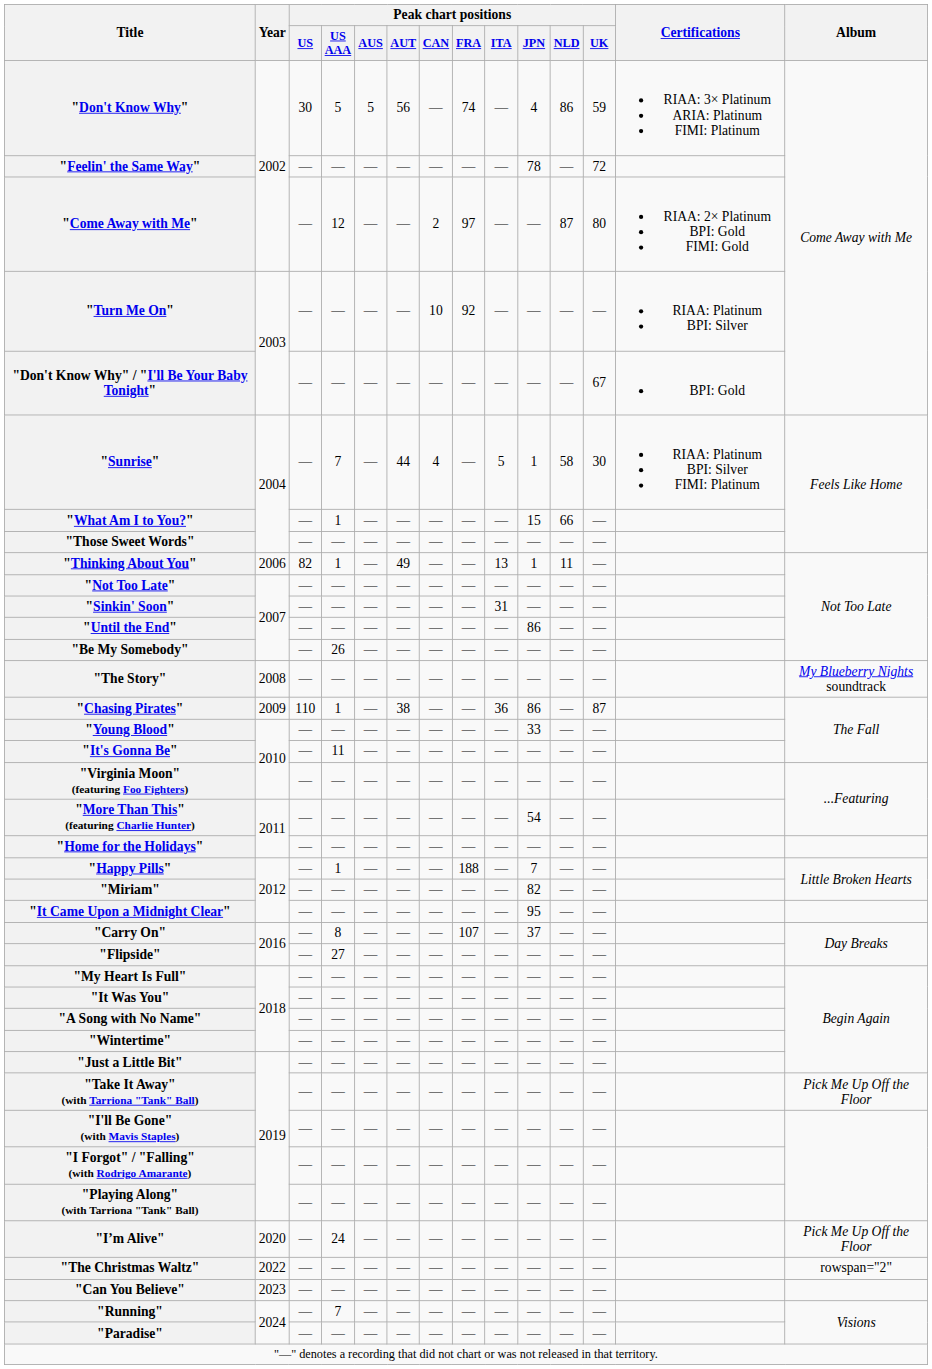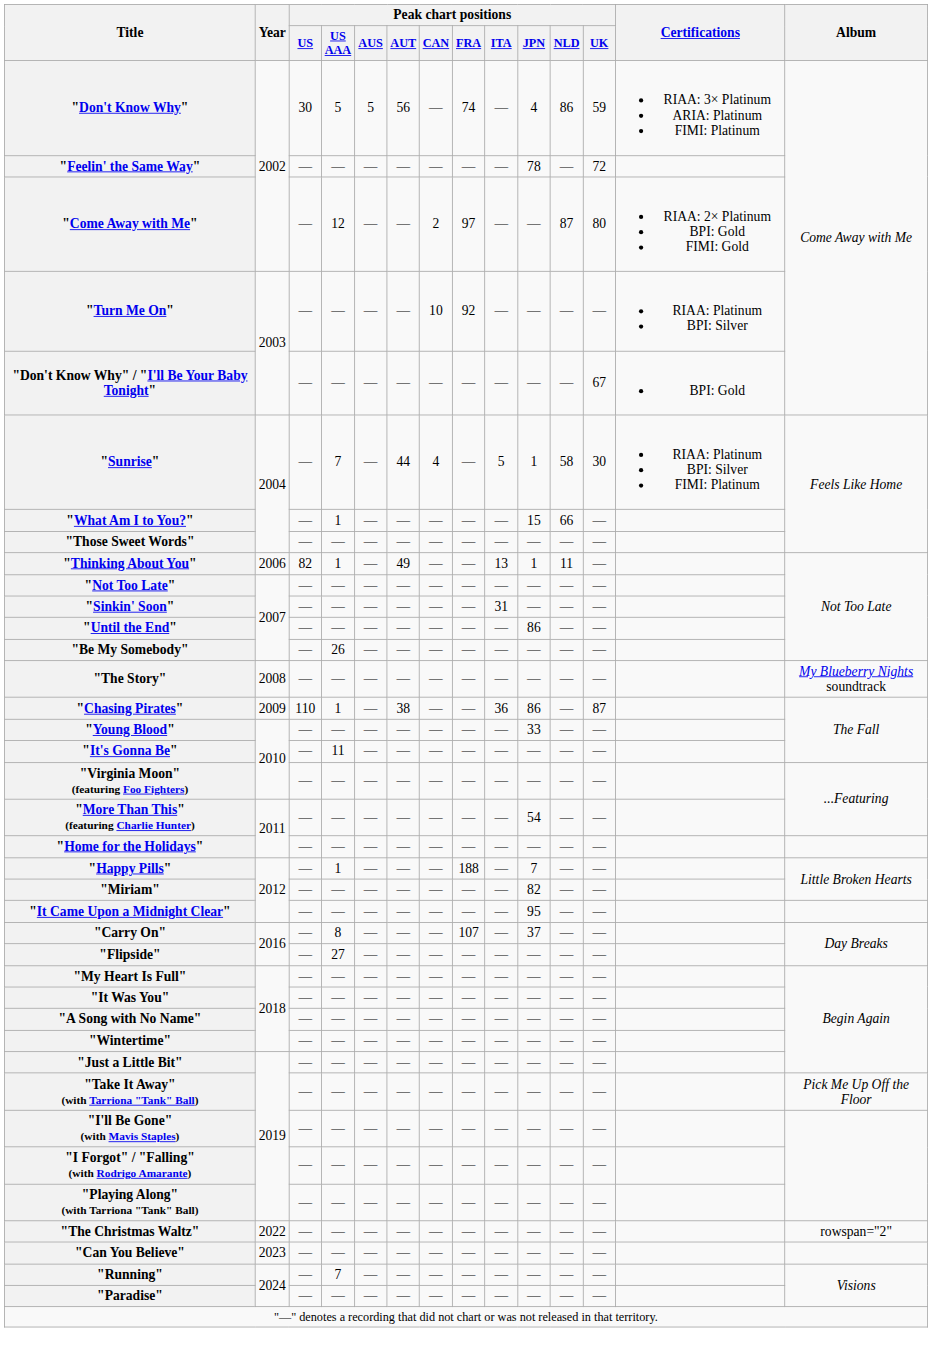- row: (130, 1239)
